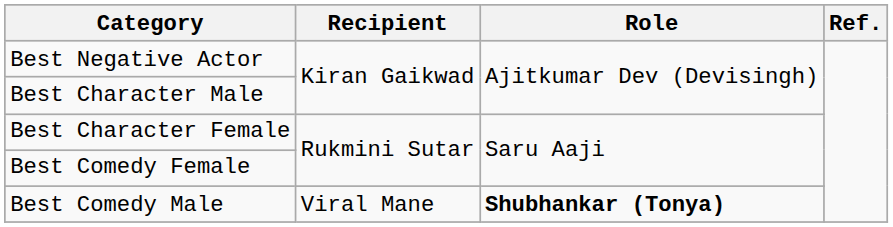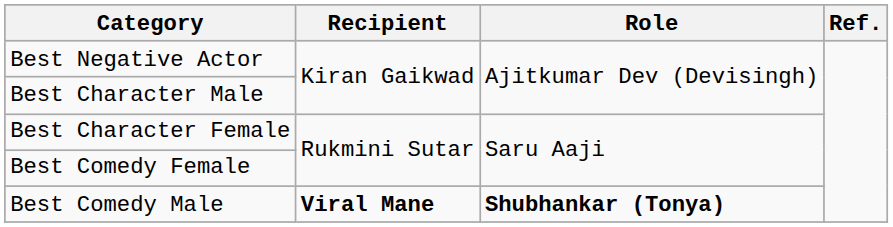(368, 204) normal -> (368, 204) bold
